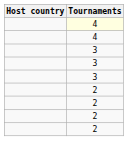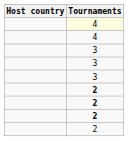(95, 90) normal -> (95, 90) bold
(95, 103) normal -> (95, 103) bold
(95, 116) normal -> (95, 116) bold
